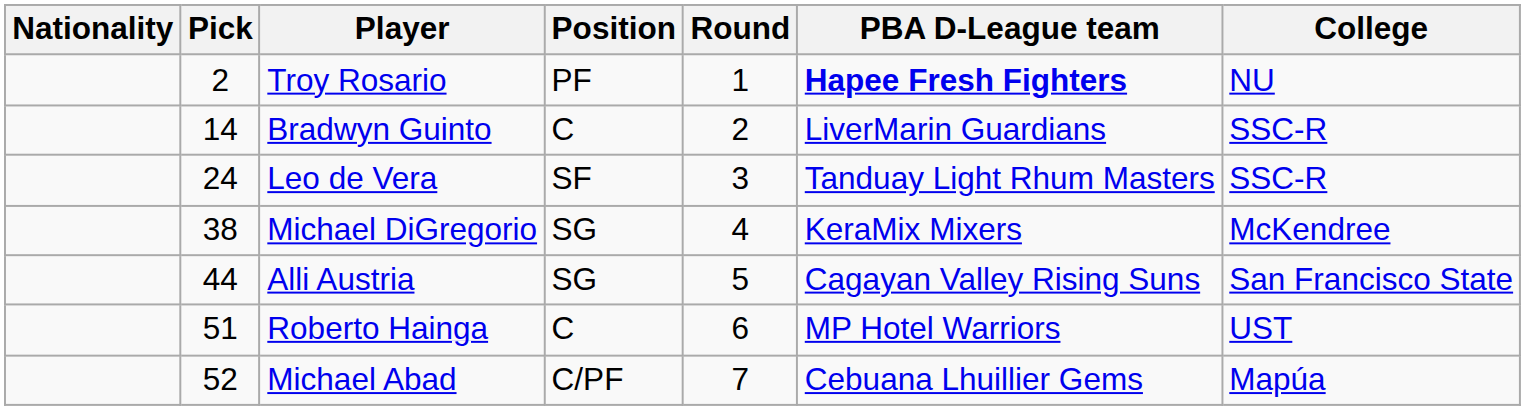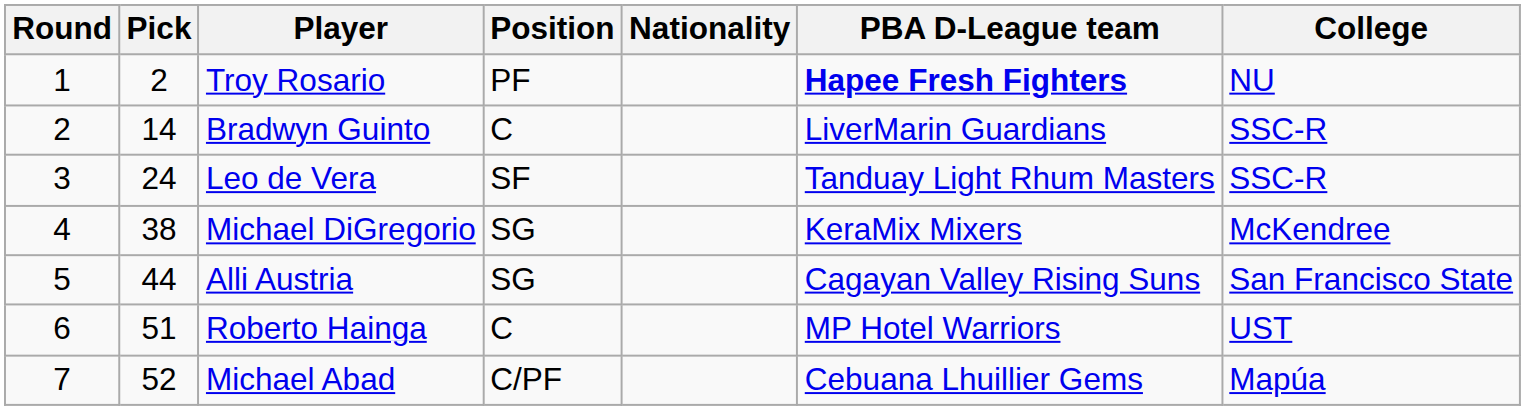columns swapped: (740, 29) <-> (93, 29)
